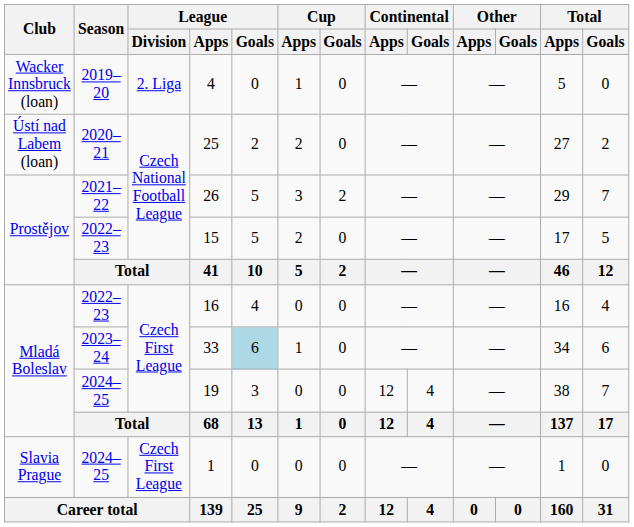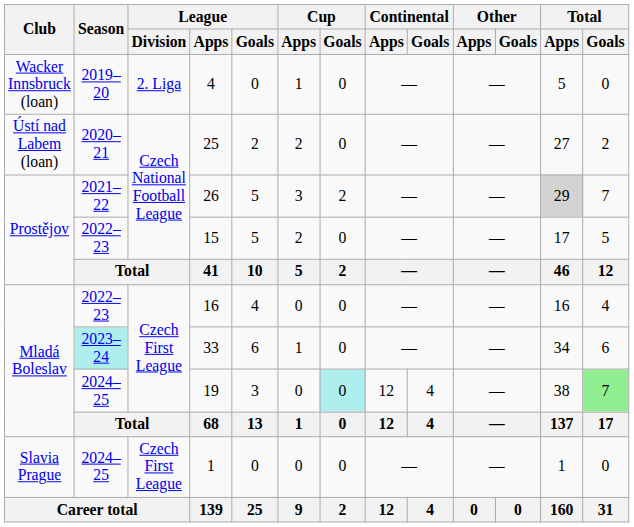(562, 195) no background -> (562, 195) lightgrey background
(101, 348) no background -> (101, 348) paleturquoise background
(255, 348) lightblue background -> (255, 348) no background
(342, 390) no background -> (342, 390) paleturquoise background
(605, 390) no background -> (605, 390) lightgreen background
